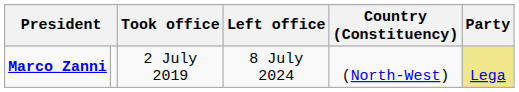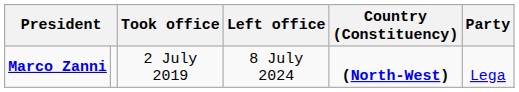(395, 76) normal -> (395, 76) bold
(488, 76) khaki background -> (488, 76) no background
